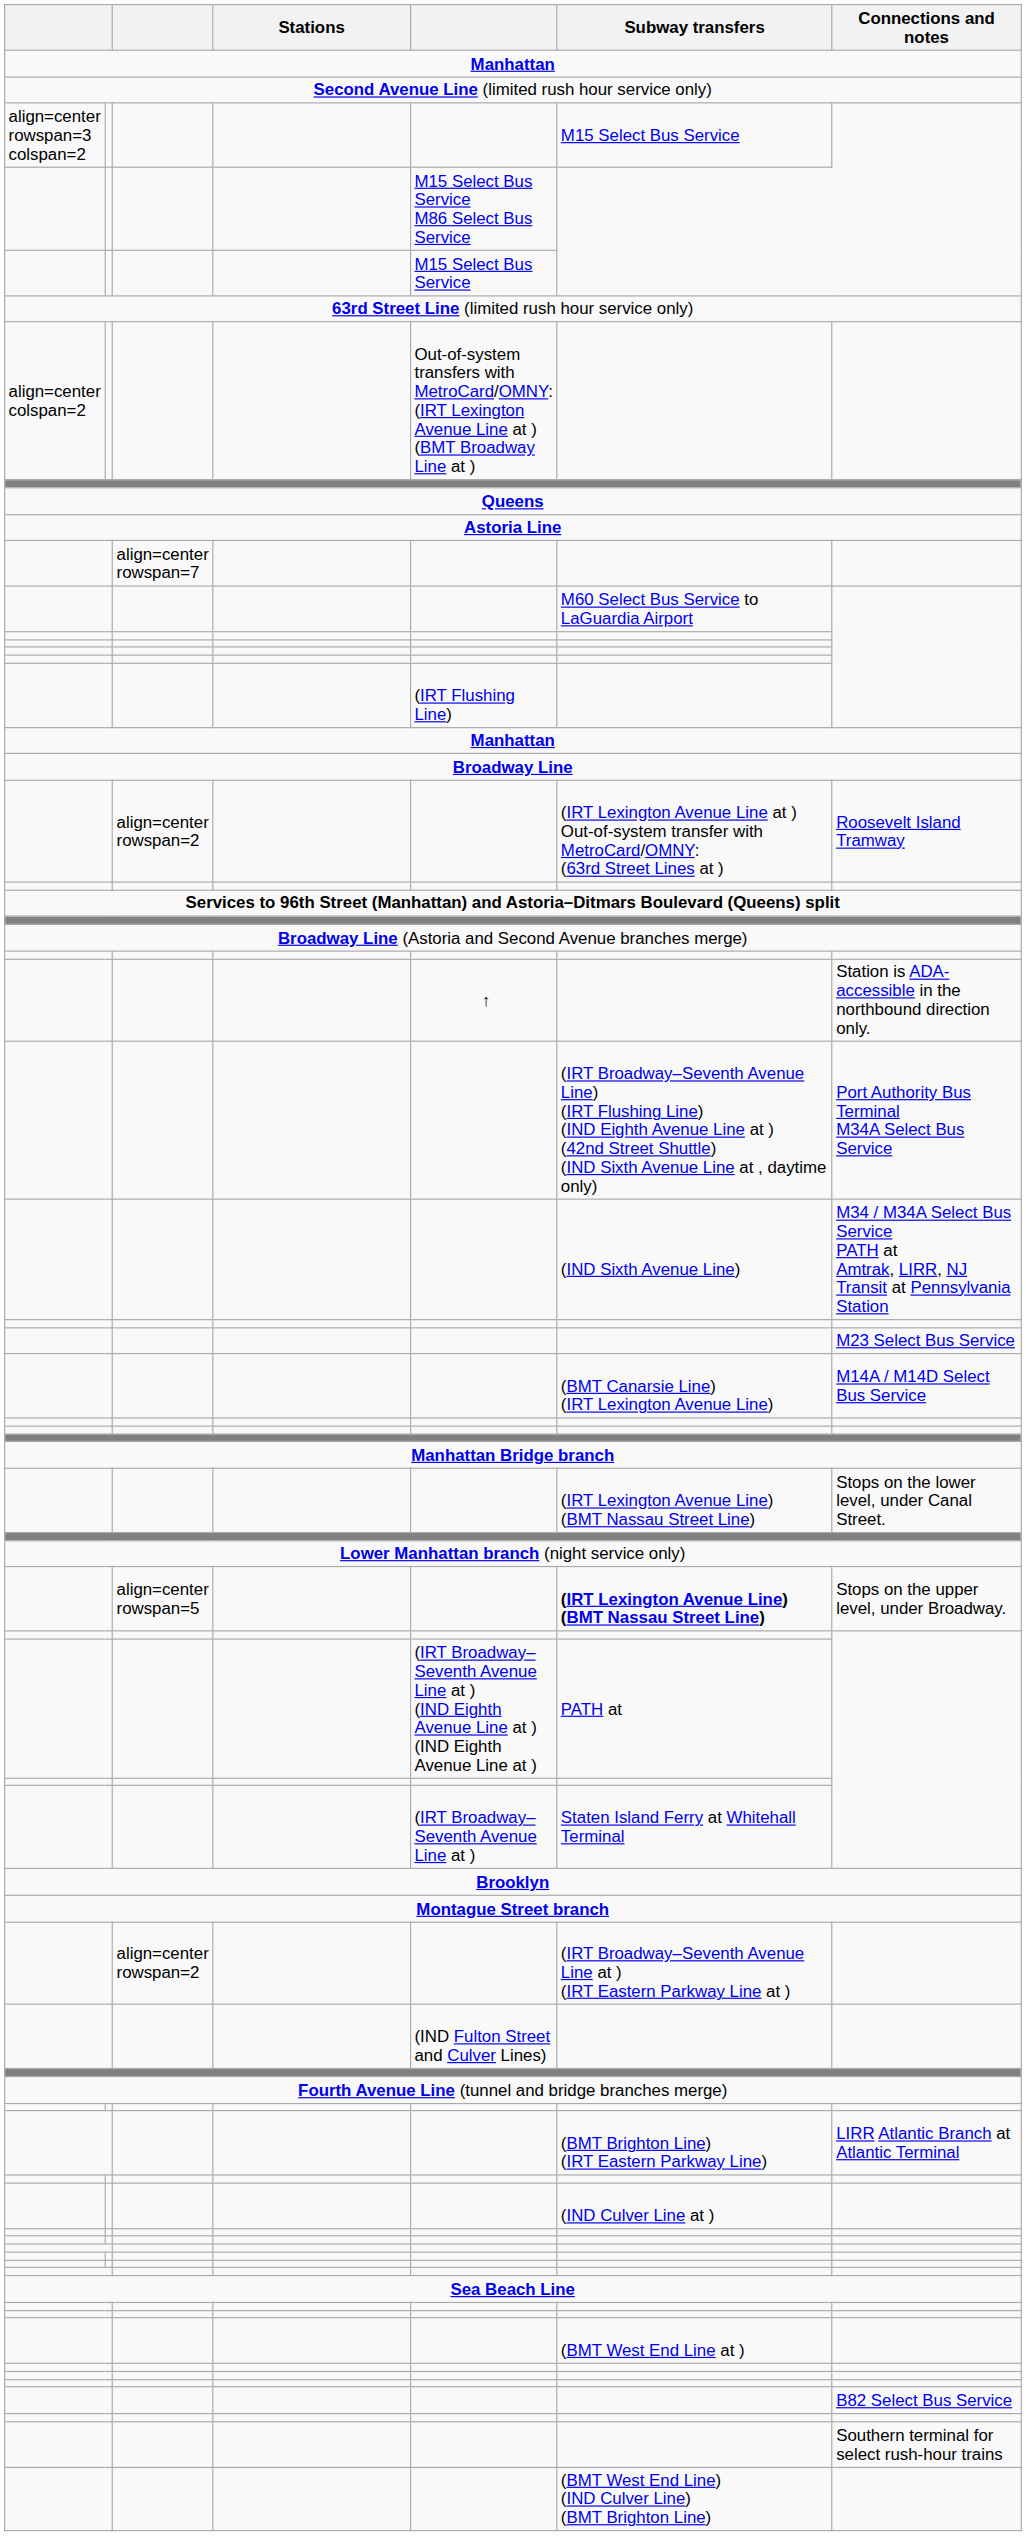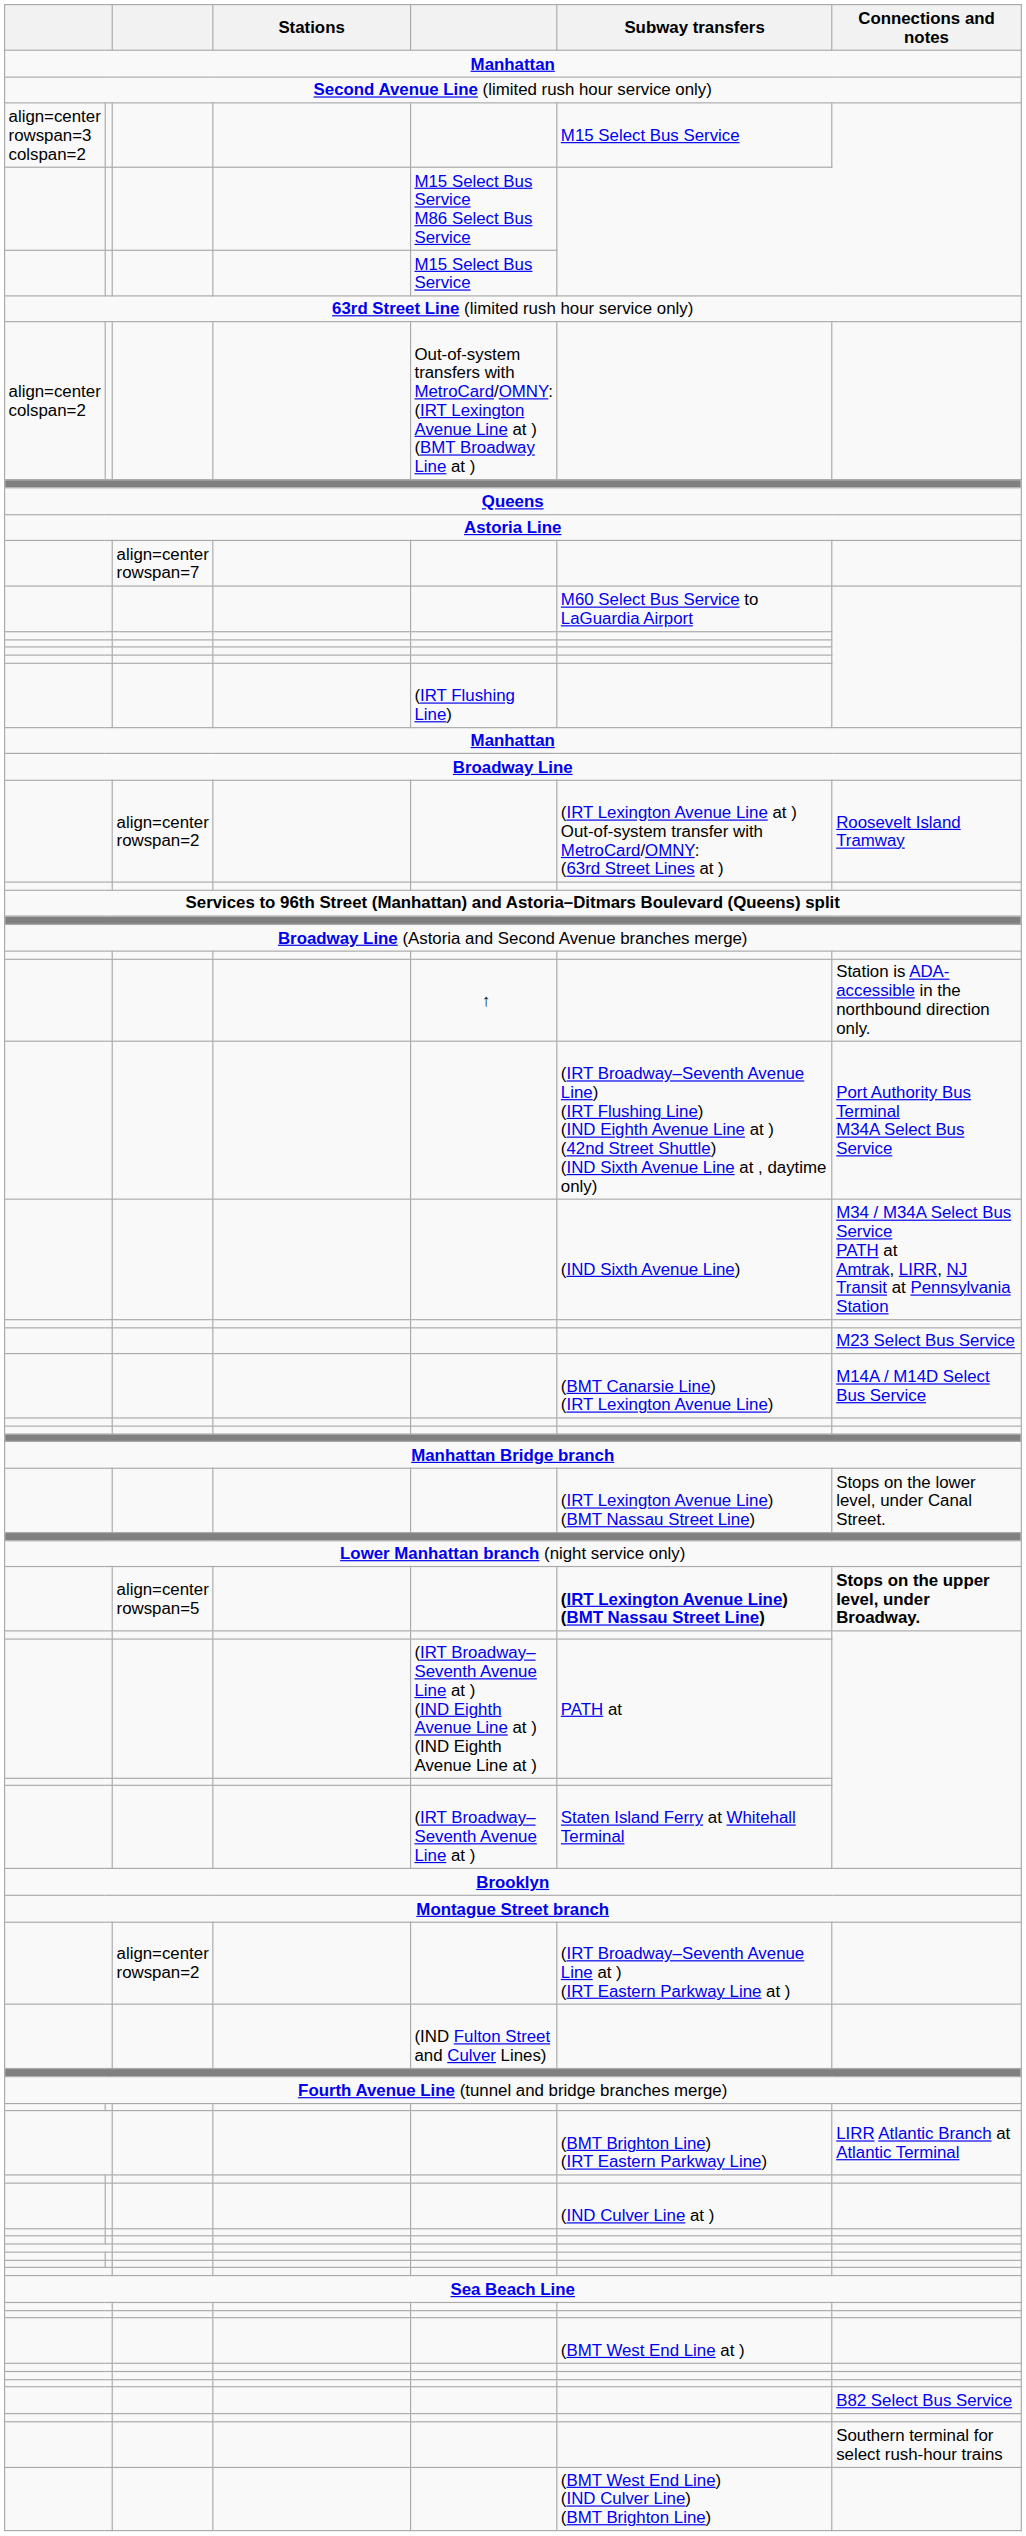(921, 1599) normal -> (913, 1599) bold
